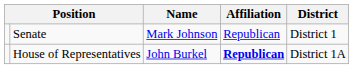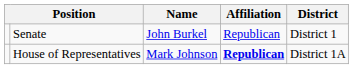(182, 34) Mark Johnson -> (177, 34) John Burkel
(177, 53) John Burkel -> (182, 53) Mark Johnson
